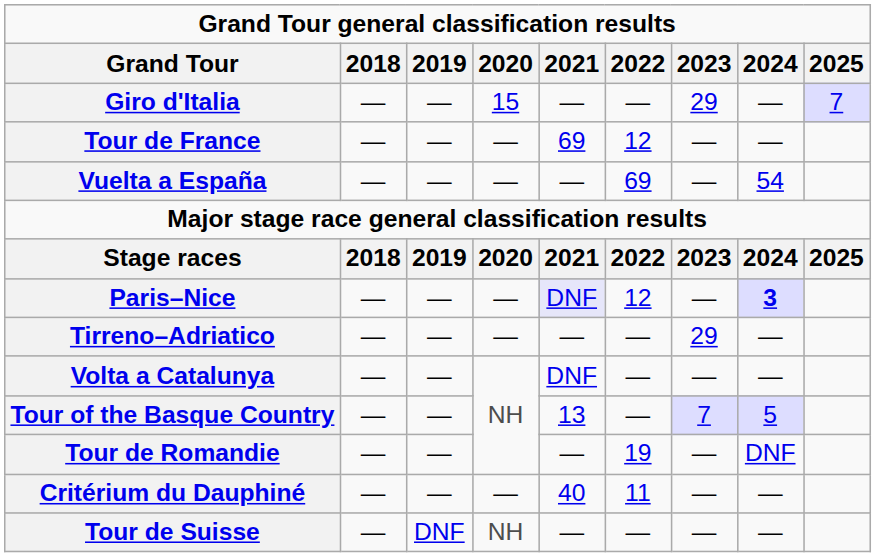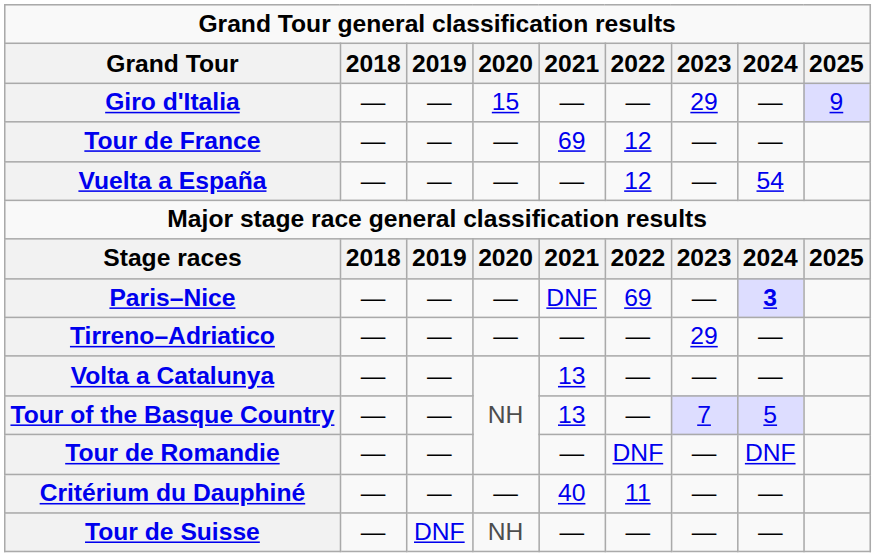(836, 102) 7 -> (836, 102) 9
(638, 180) 69 -> (638, 180) 12
(572, 297) lavender background -> (572, 297) no background
(638, 297) 12 -> (638, 297) 69
(572, 375) DNF -> (572, 375) 13
(638, 453) 19 -> (638, 453) DNF
